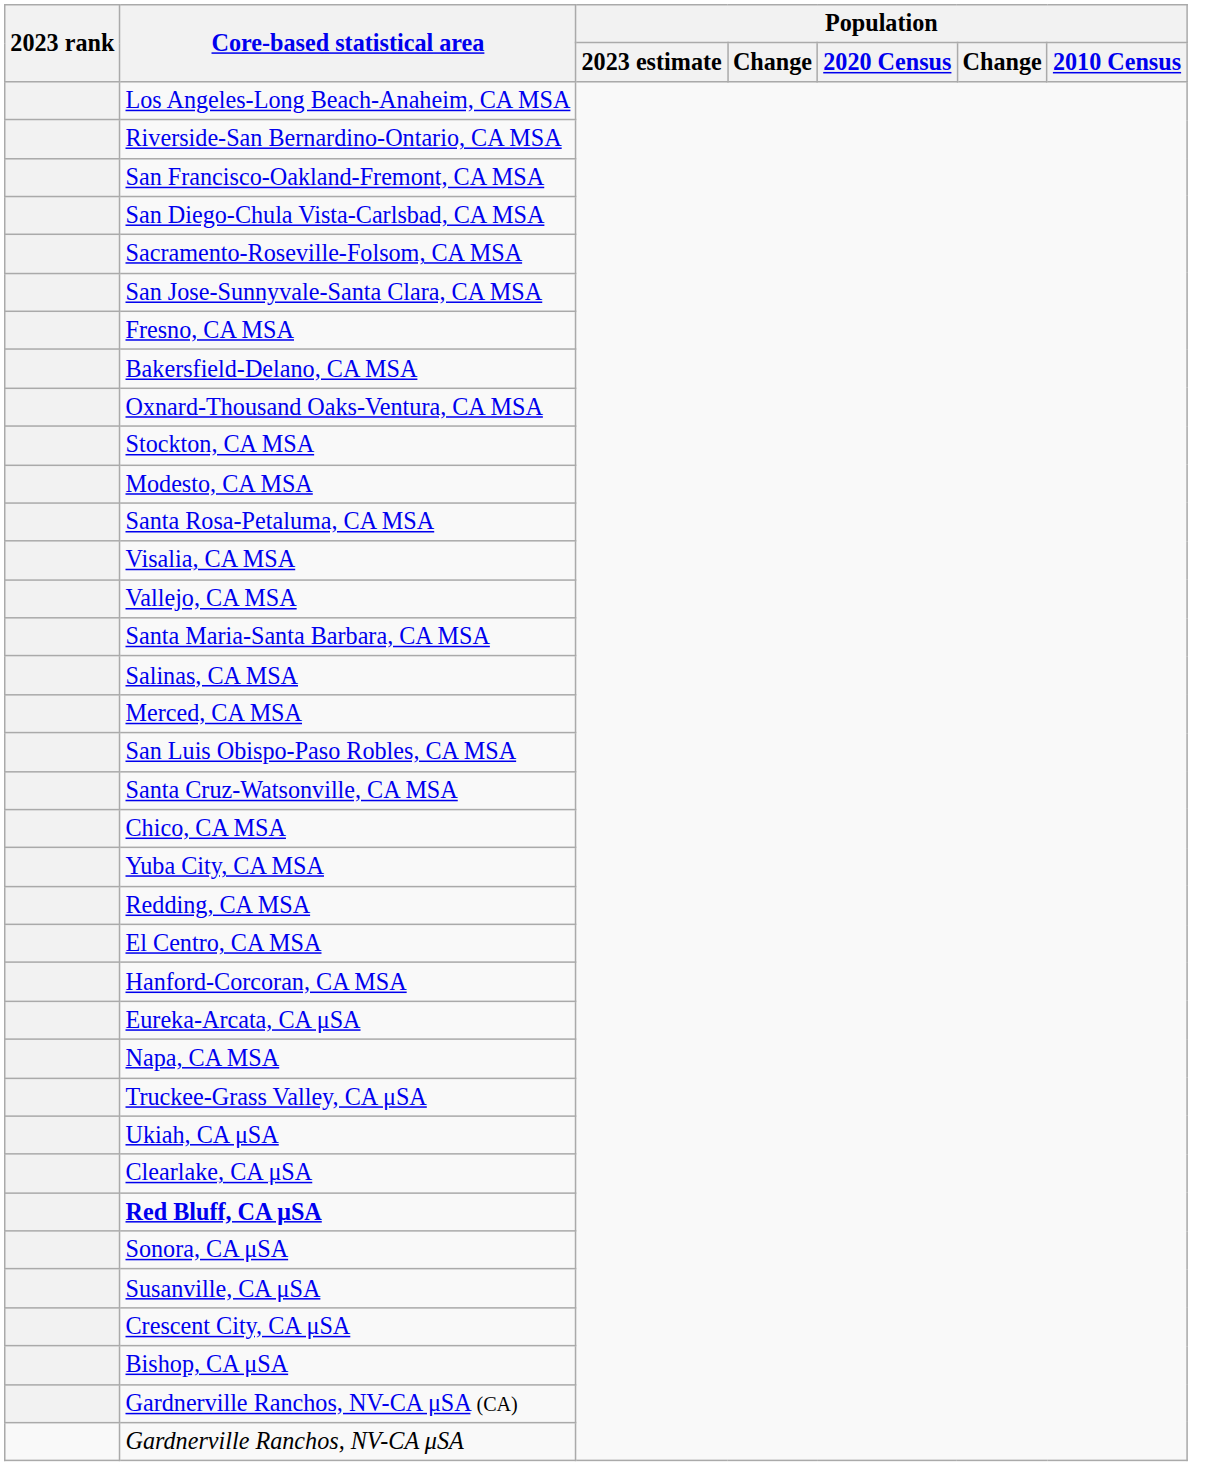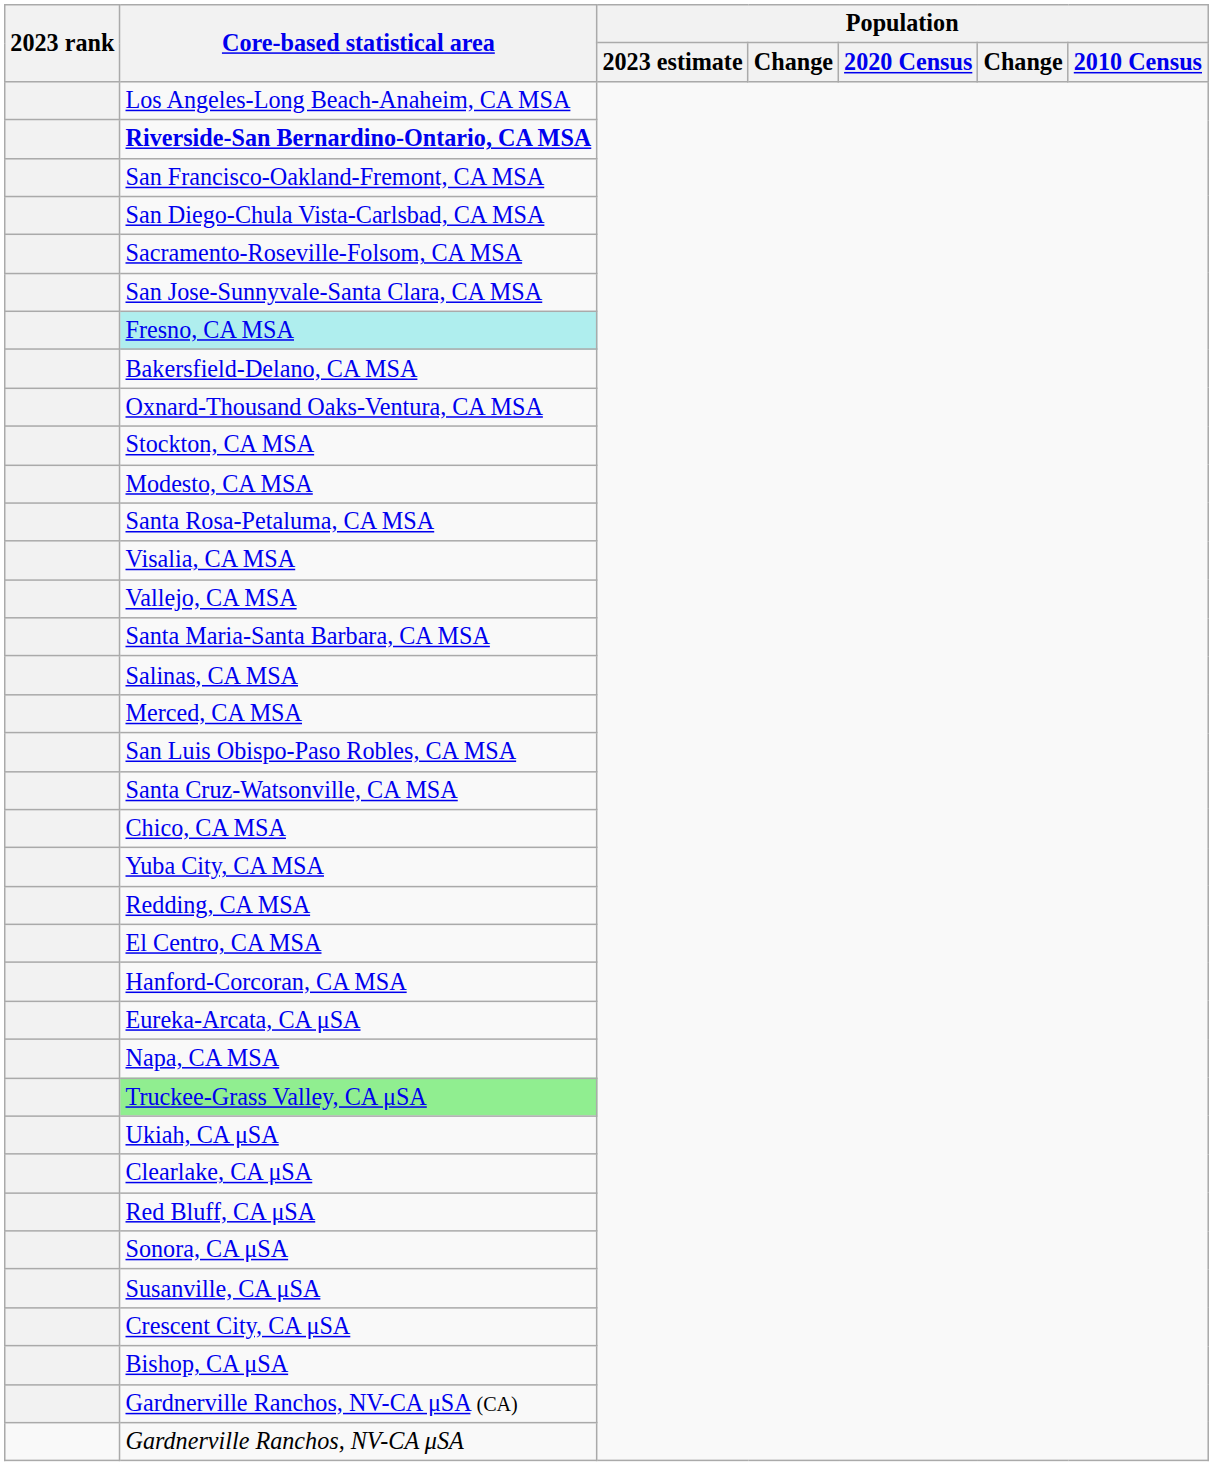(344, 138) normal -> (358, 138) bold
(210, 330) no background -> (210, 330) paleturquoise background
(276, 1096) no background -> (276, 1096) lightgreen background
(224, 1211) bold -> (220, 1211) normal
